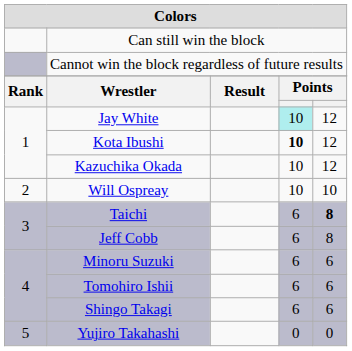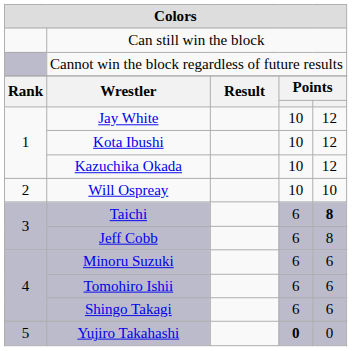(296, 118) paleturquoise background -> (296, 118) no background
(296, 142) bold -> (296, 142) normal
(296, 333) normal -> (296, 333) bold
